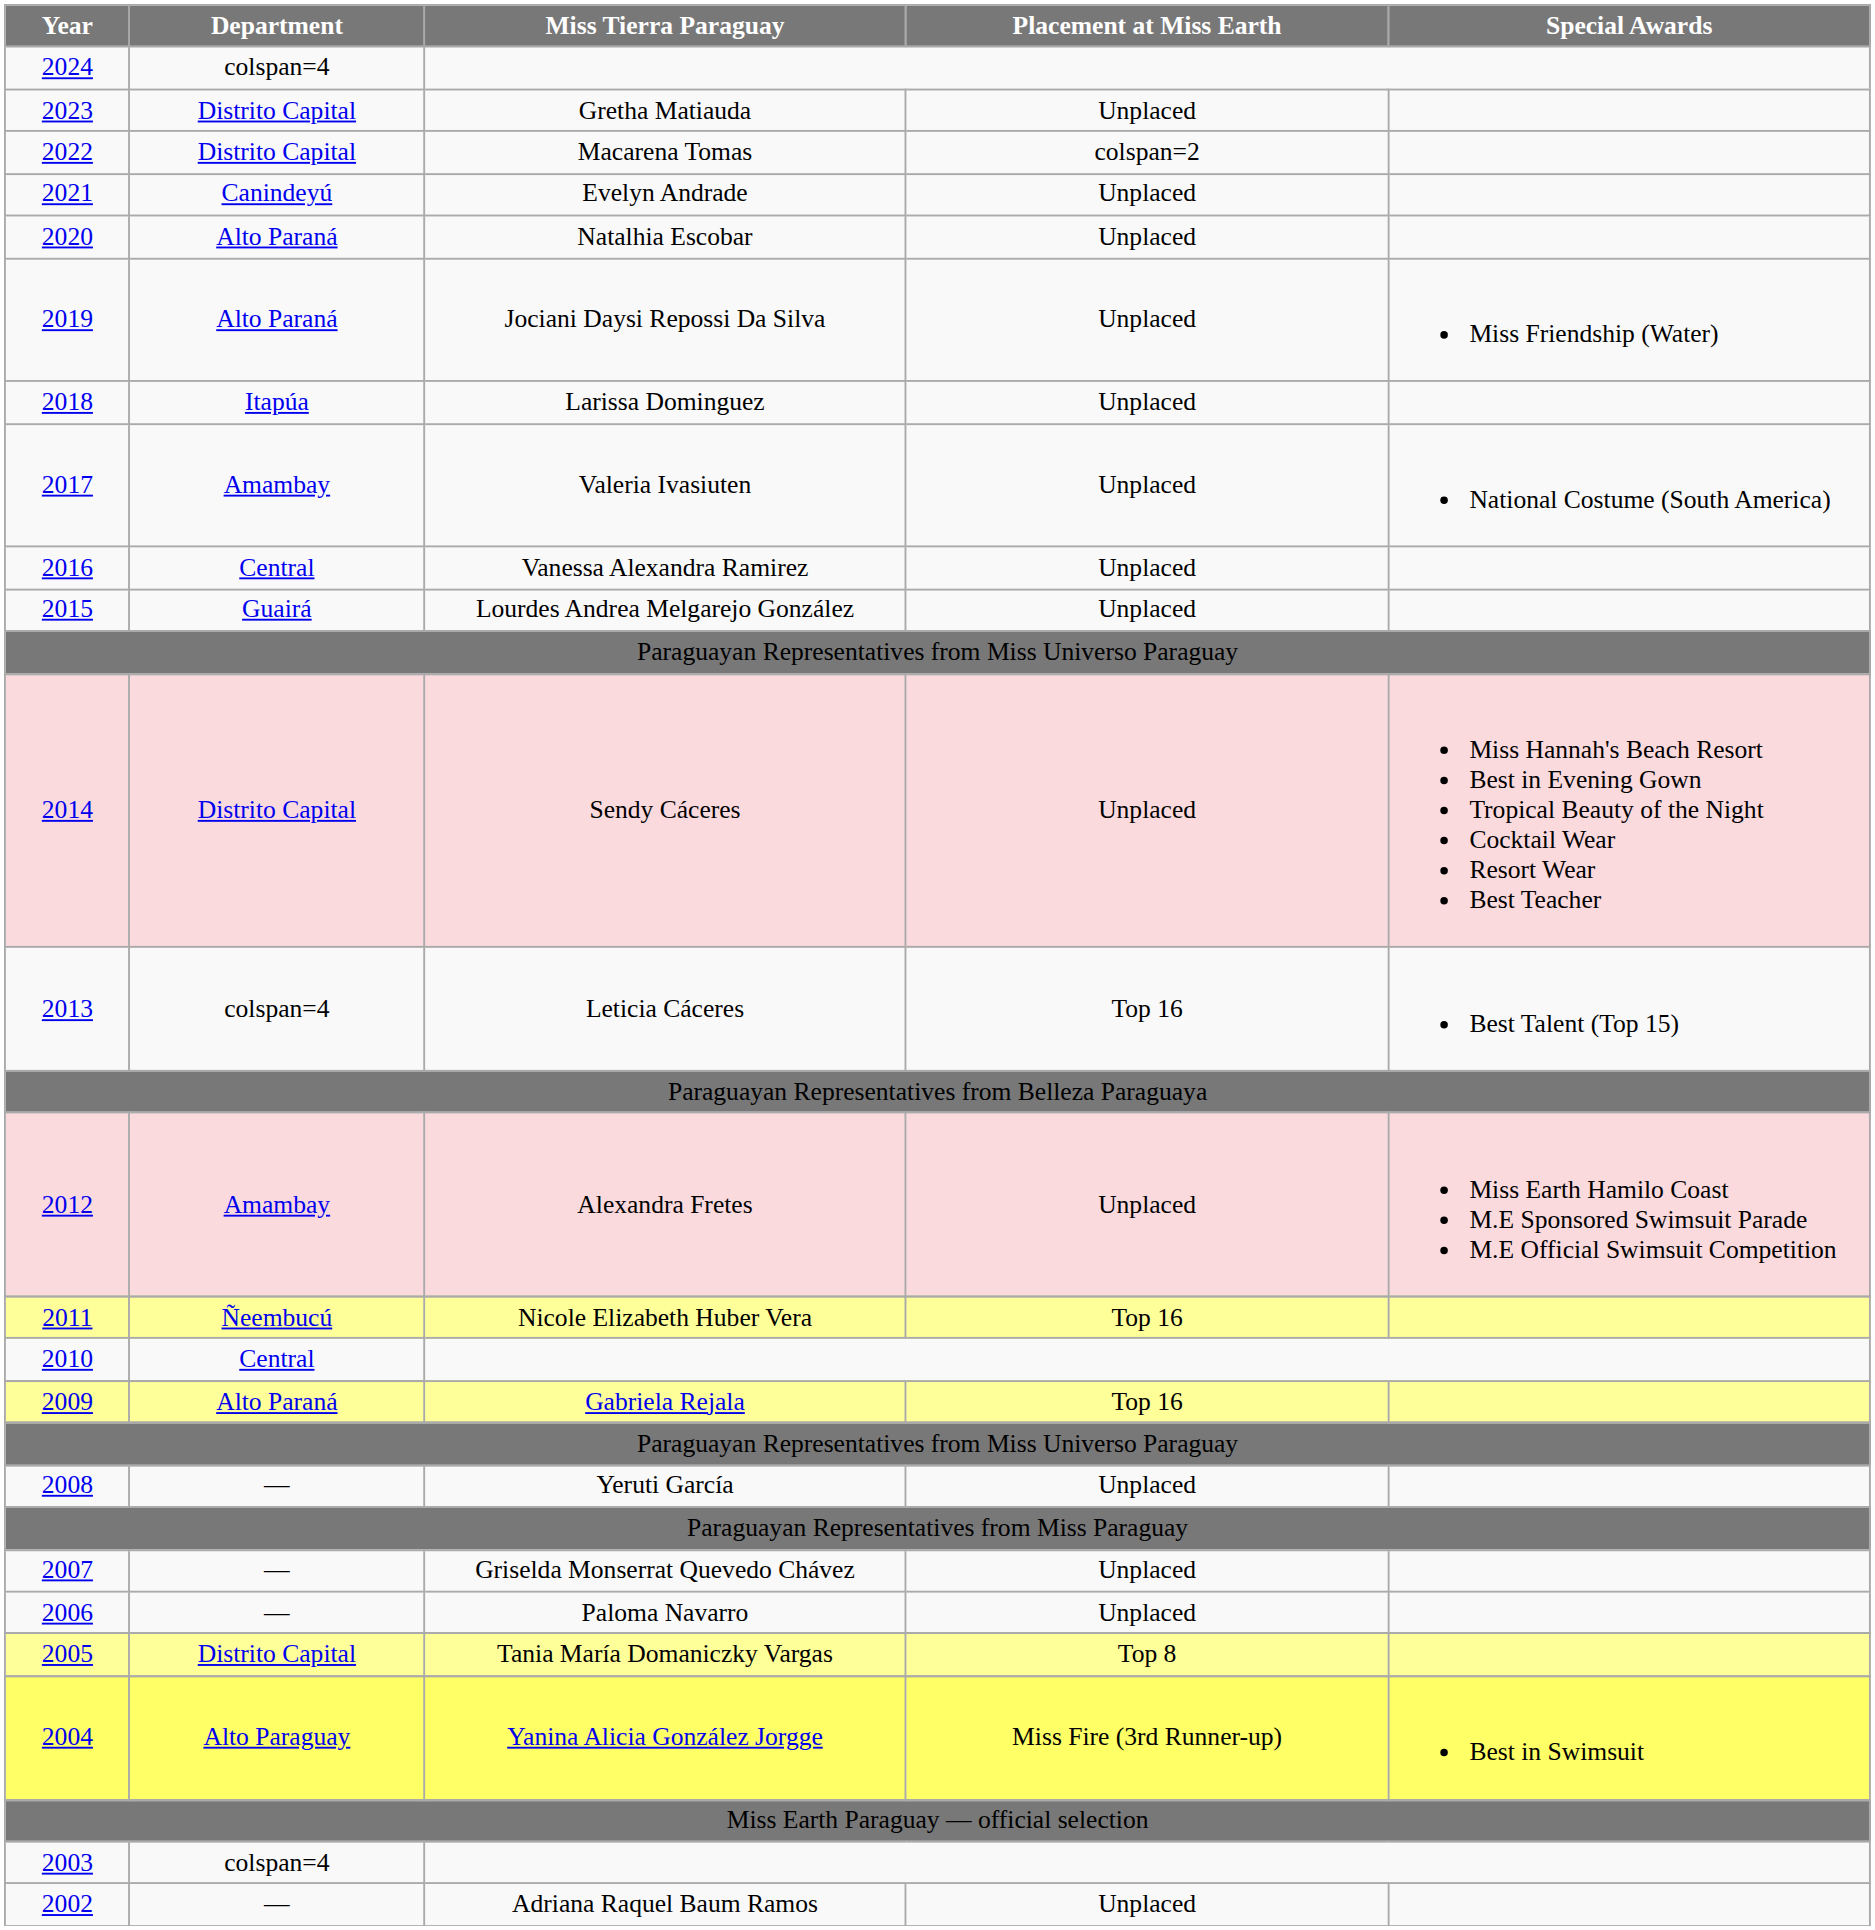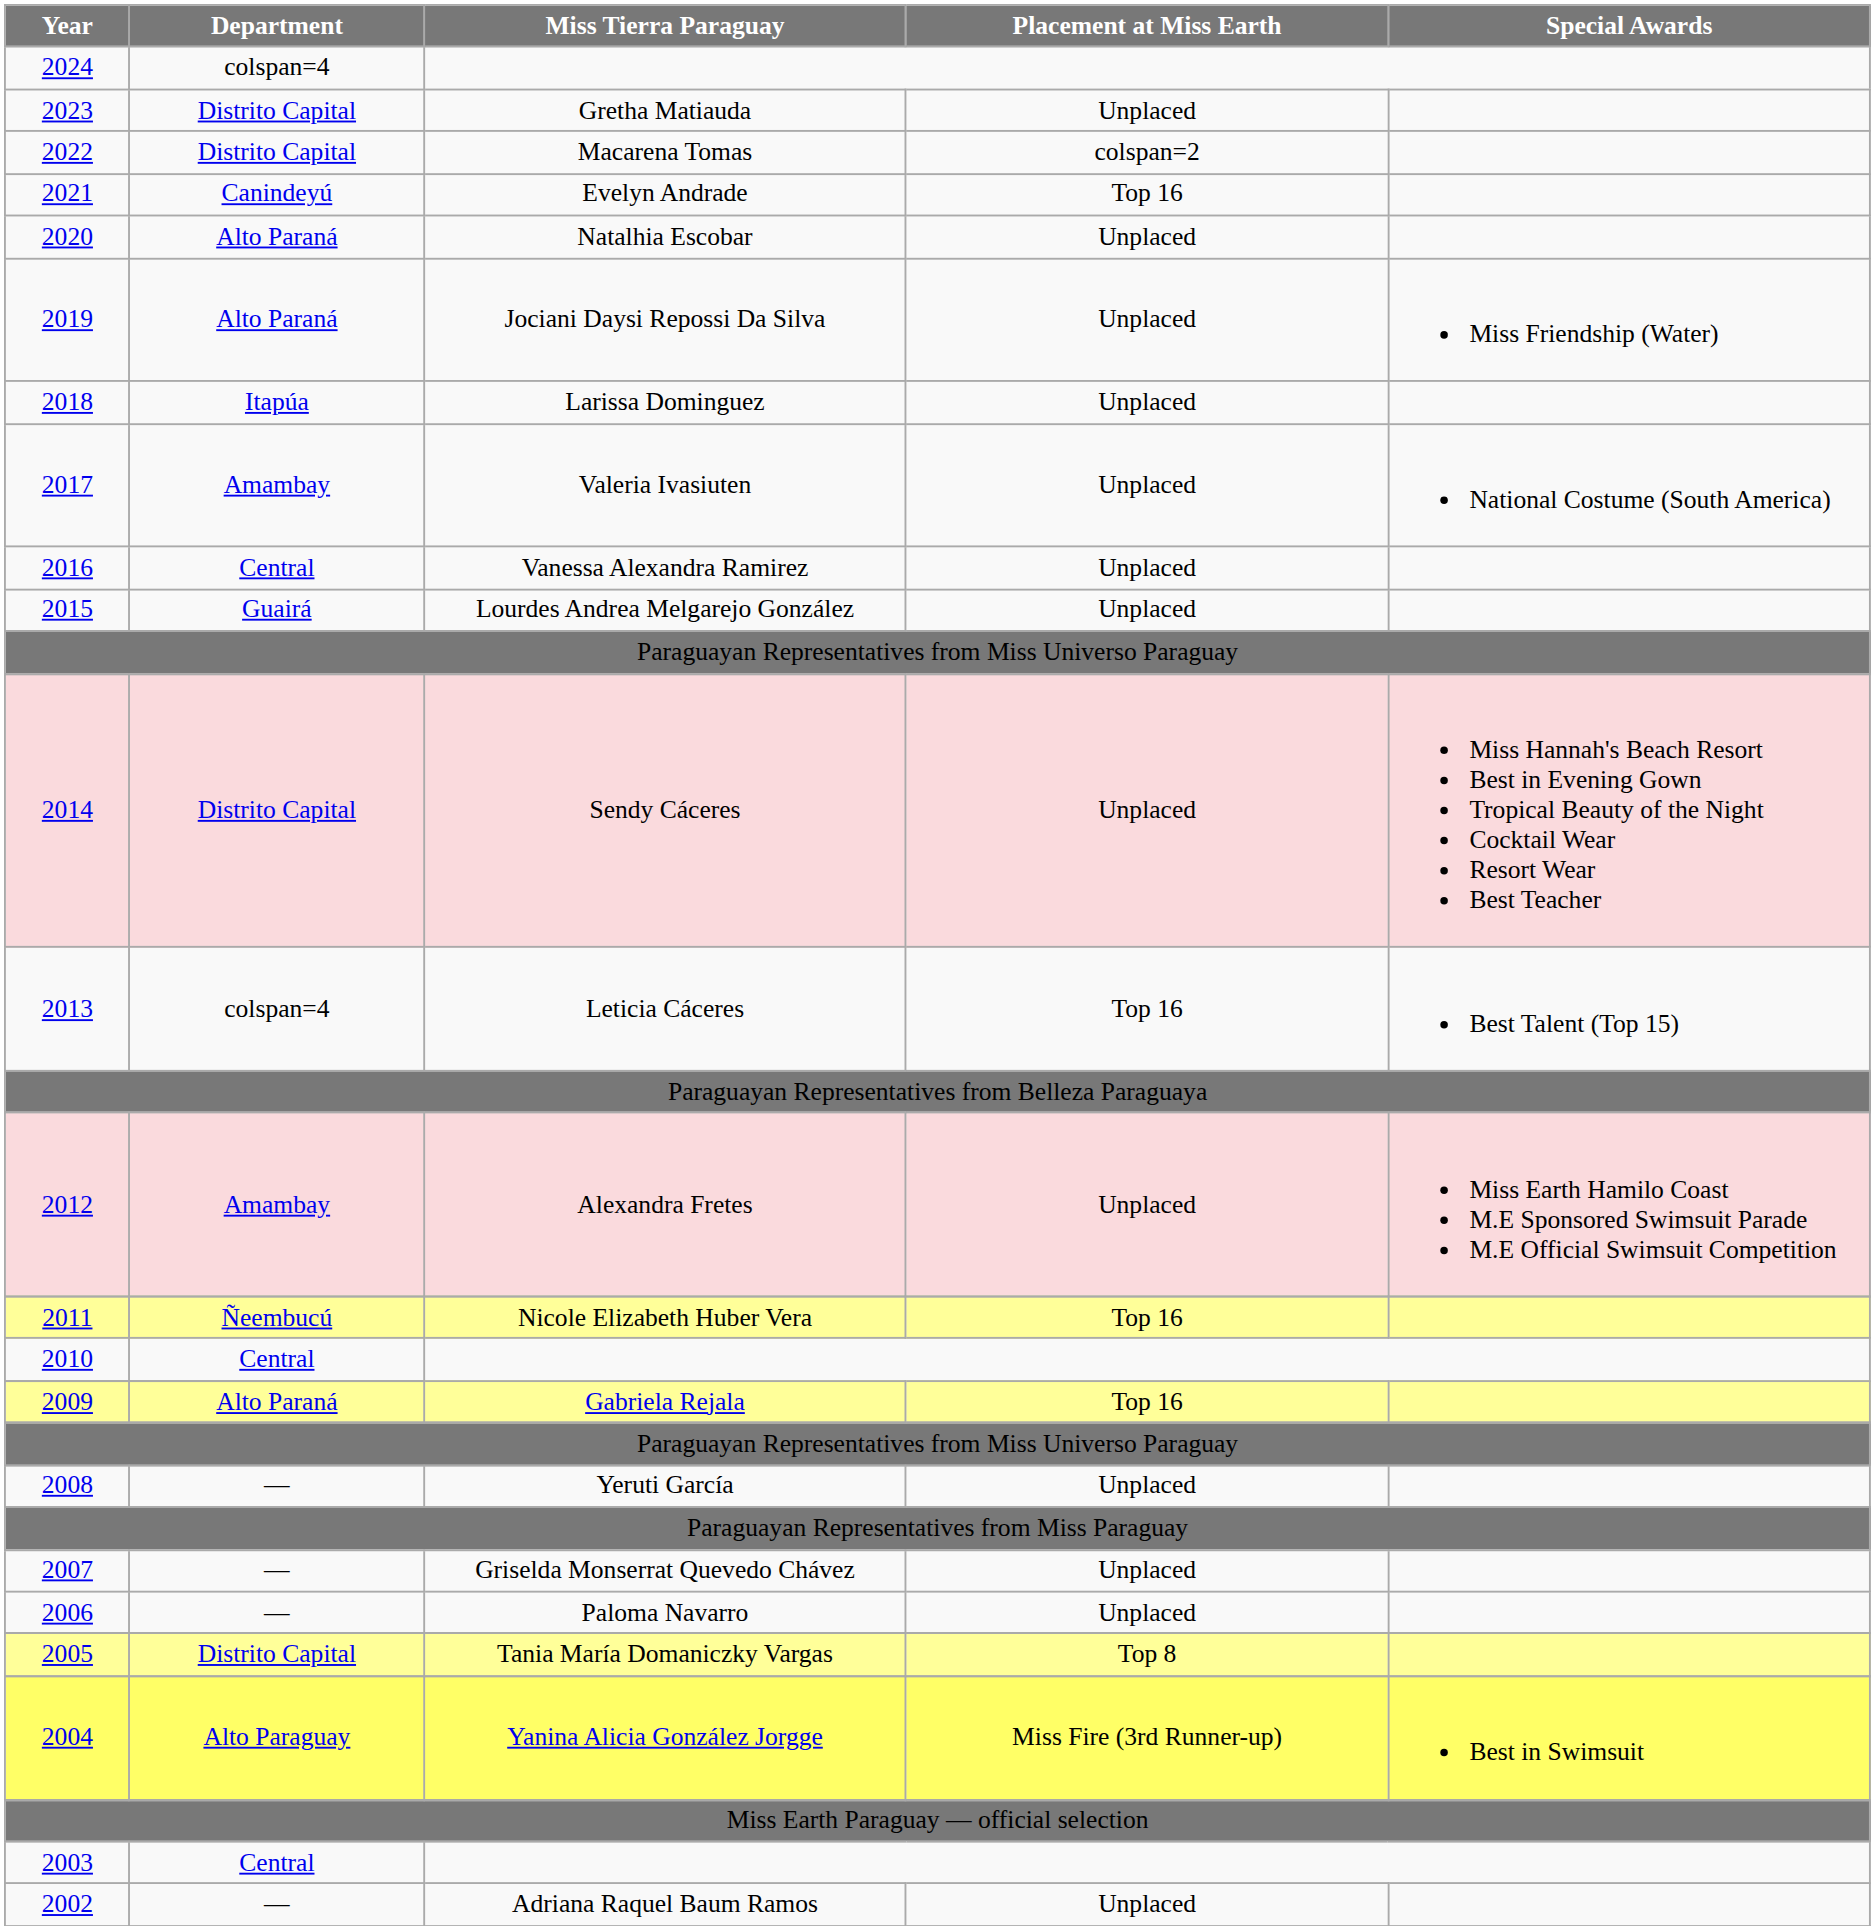(1147, 193) Unplaced -> (1147, 193) Top 16
(277, 1861) colspan=4 -> (277, 1861) Central
